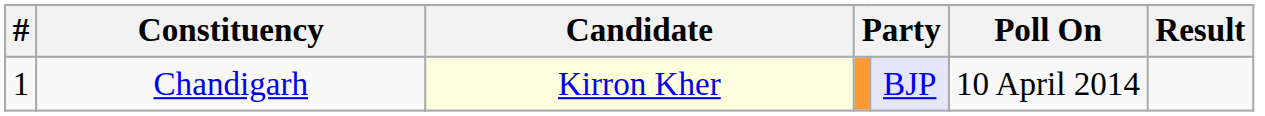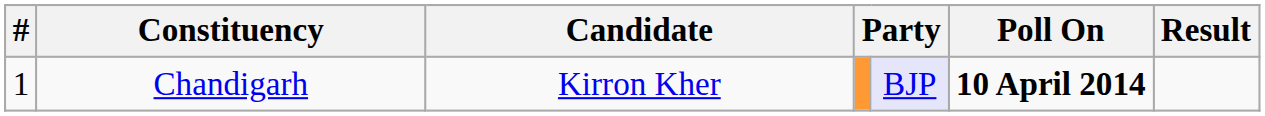(639, 83) lightyellow background -> (639, 83) no background
(1048, 83) normal -> (1051, 83) bold
